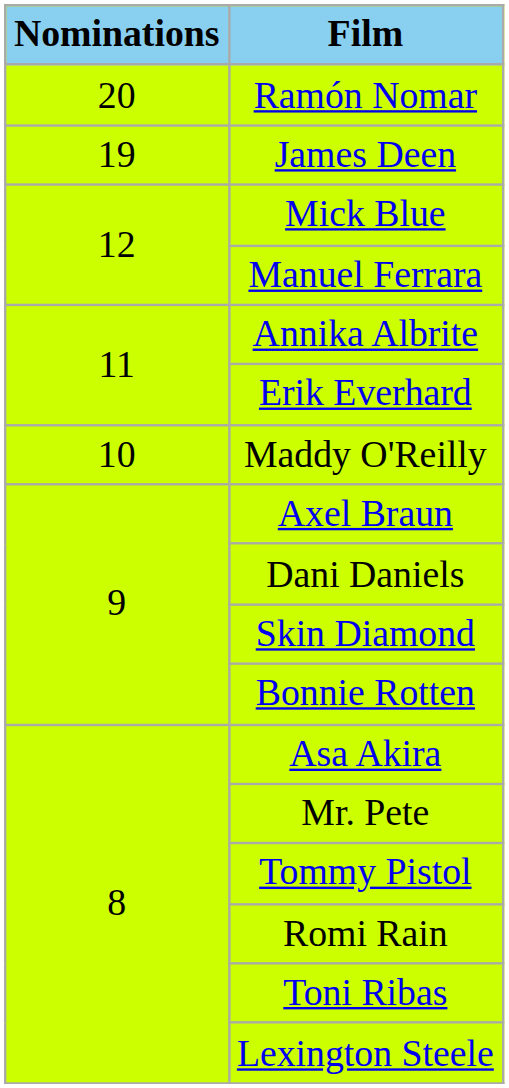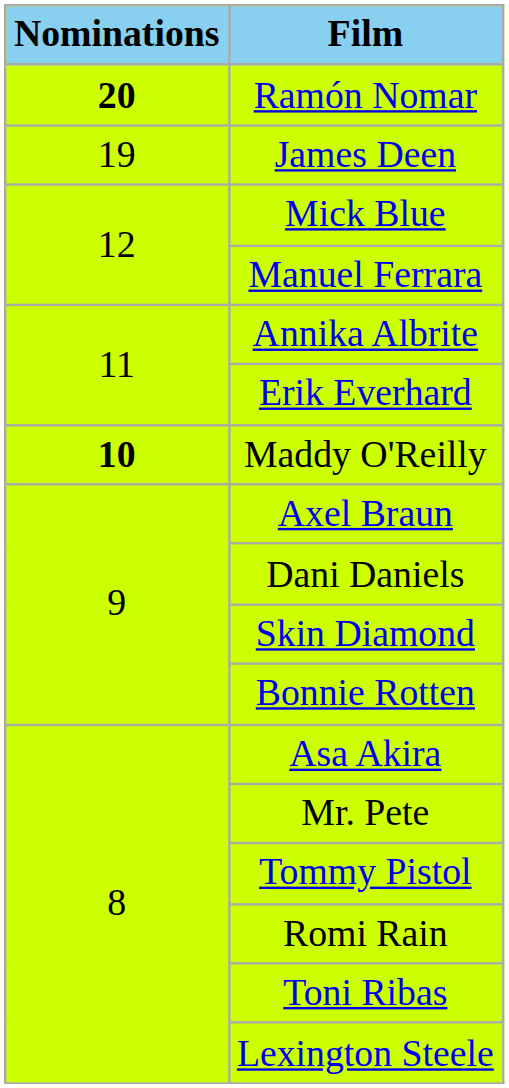(117, 94) normal -> (117, 94) bold
(117, 453) normal -> (117, 453) bold
